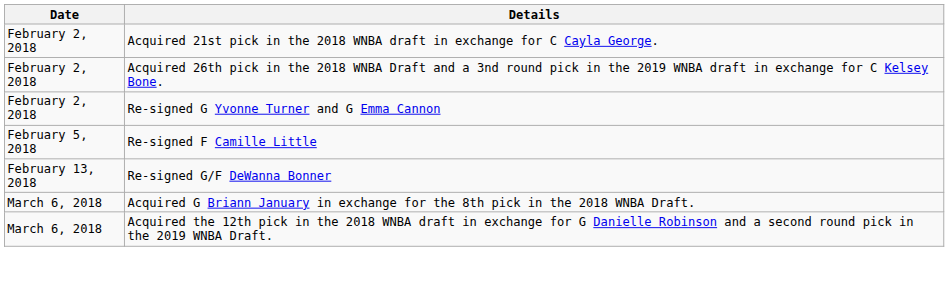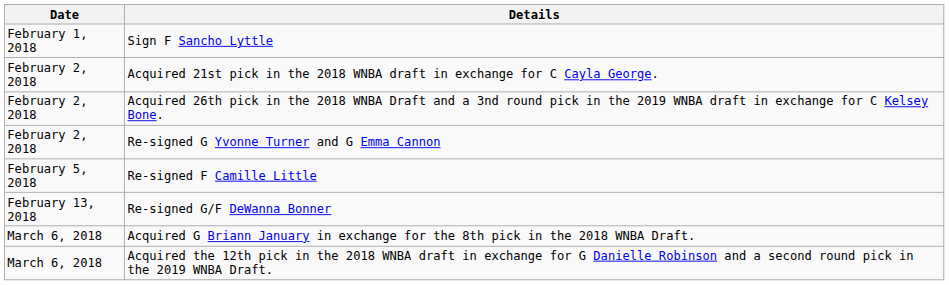+ row: (200, 41)
